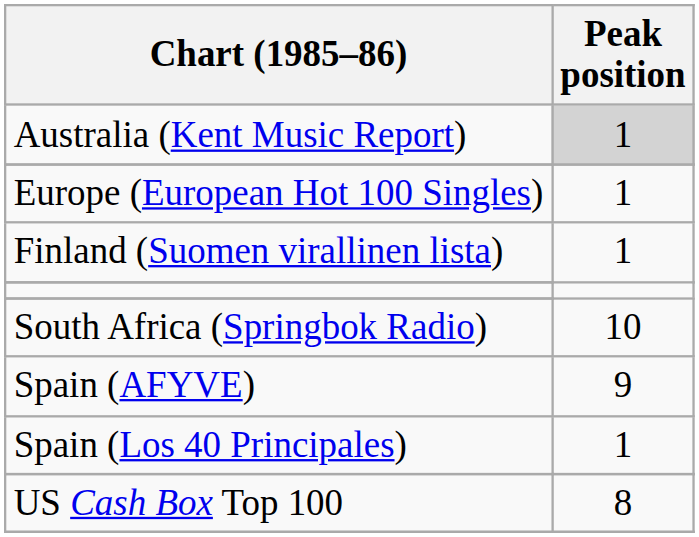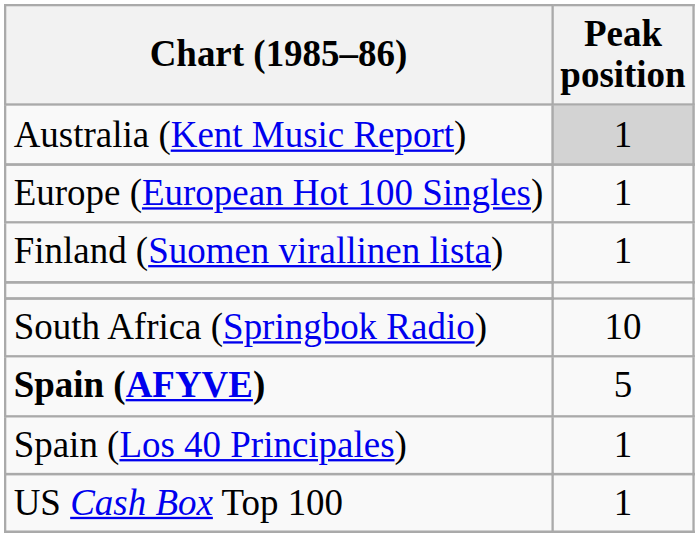(134, 385) normal -> (139, 385) bold
(623, 385) 9 -> (623, 385) 5
(623, 502) 8 -> (623, 502) 1
